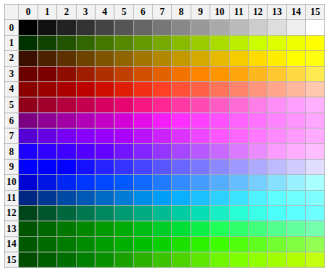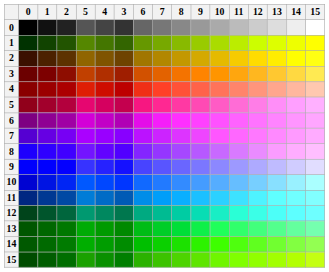columns swapped: (86, 12) <-> (124, 12)
